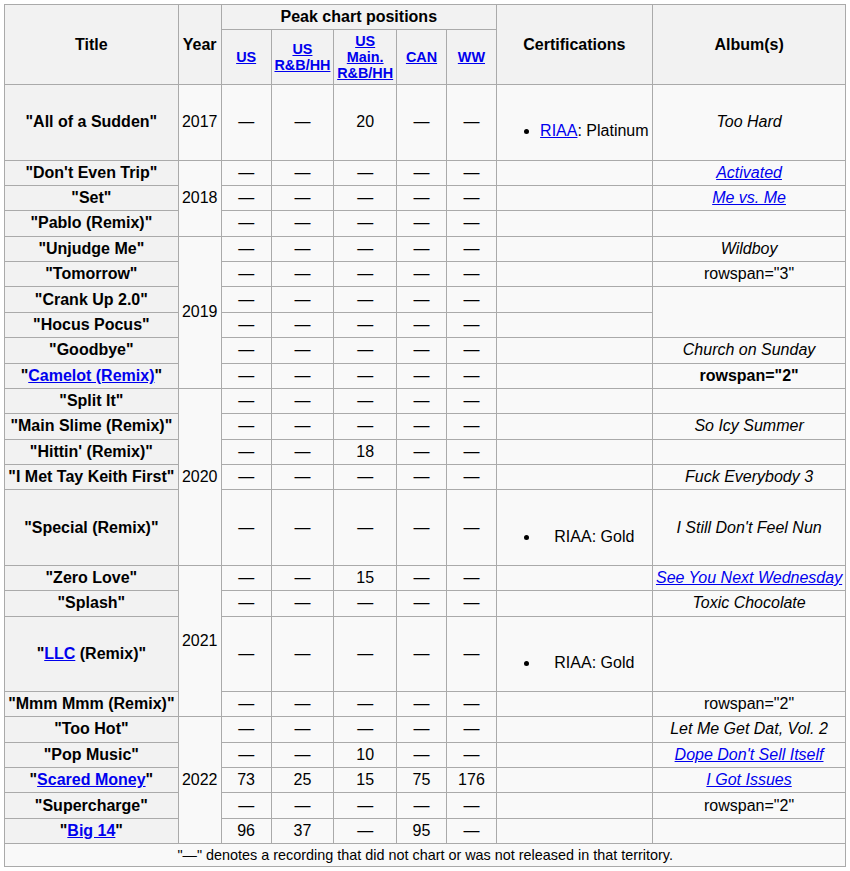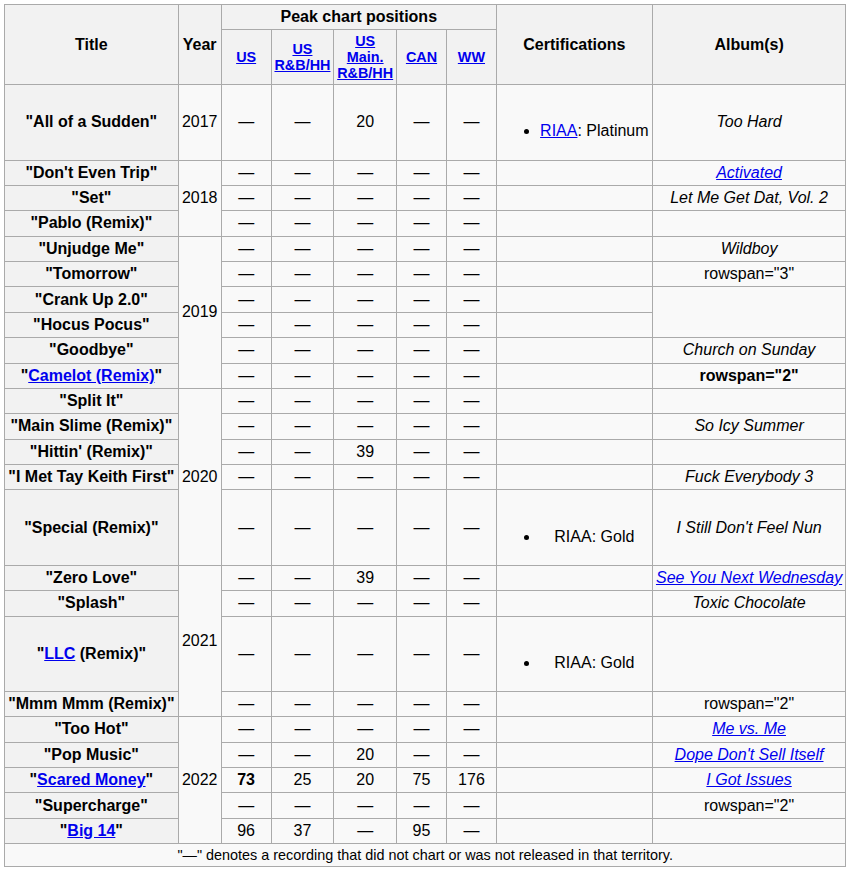(749, 198) Me vs. Me -> (749, 198) Let Me Get Dat, Vol. 2
(365, 451) 18 -> (365, 451) 39
(365, 577) 15 -> (365, 577) 39
(749, 729) Let Me Get Dat, Vol. 2 -> (749, 729) Me vs. Me
(365, 754) 10 -> (365, 754) 20
(246, 780) normal -> (246, 780) bold
(365, 780) 15 -> (365, 780) 20
